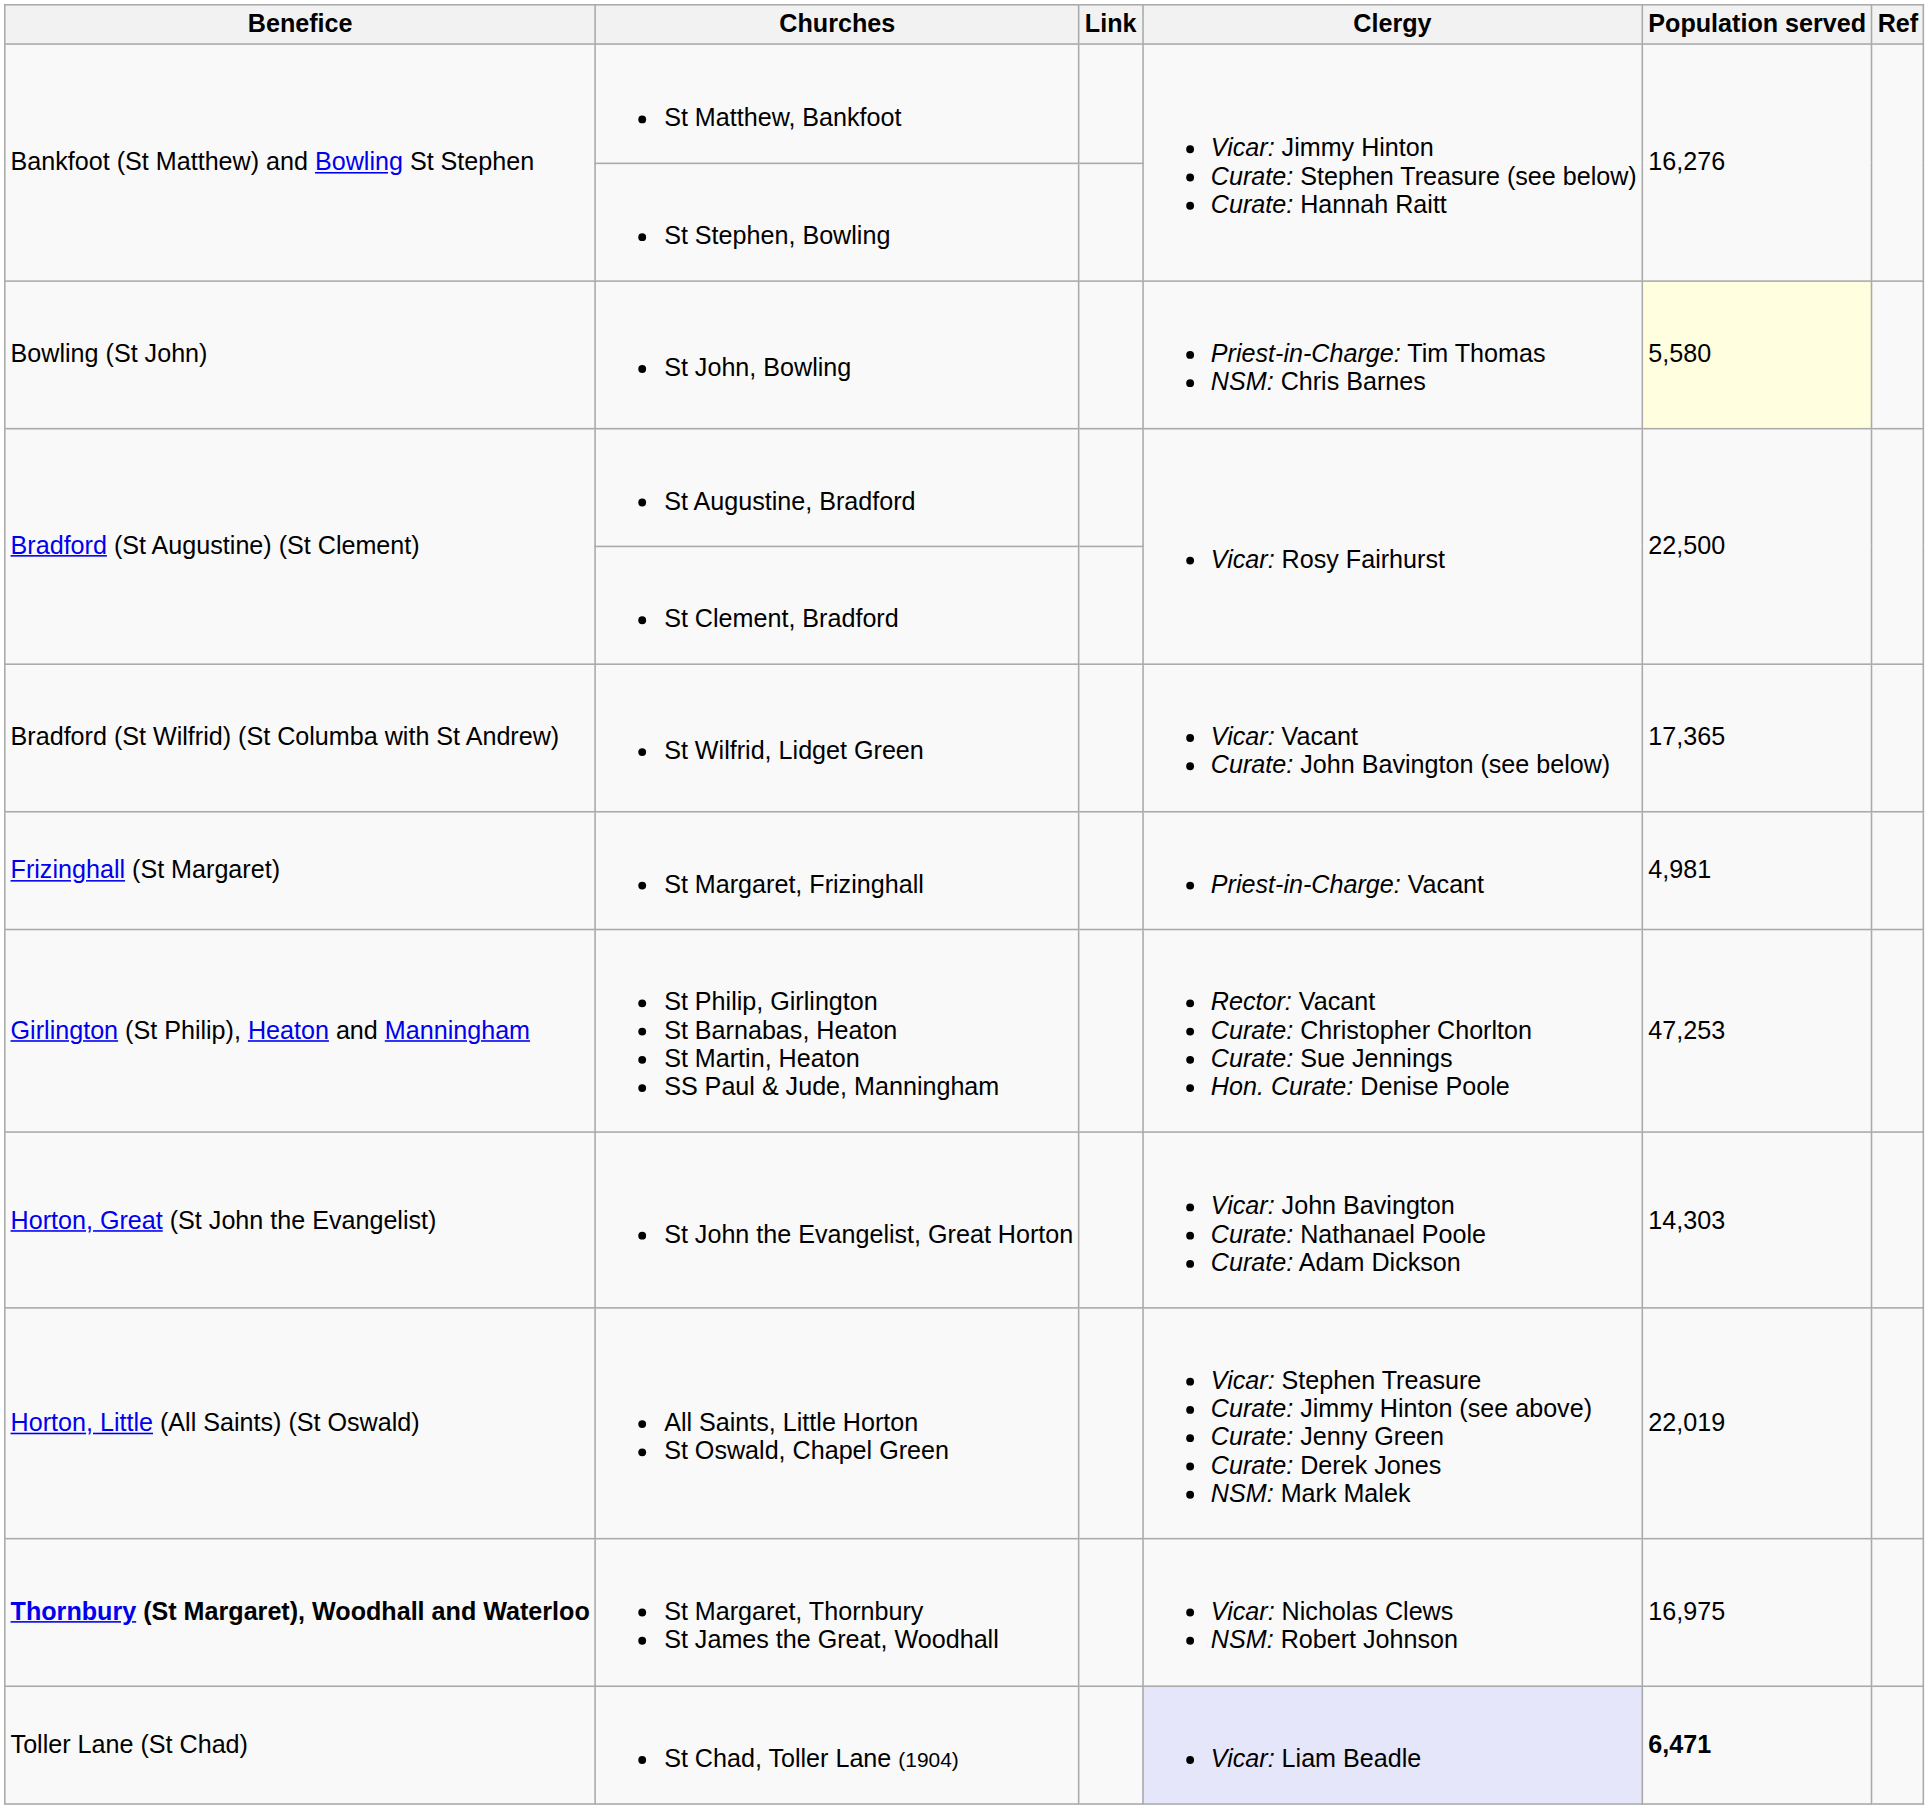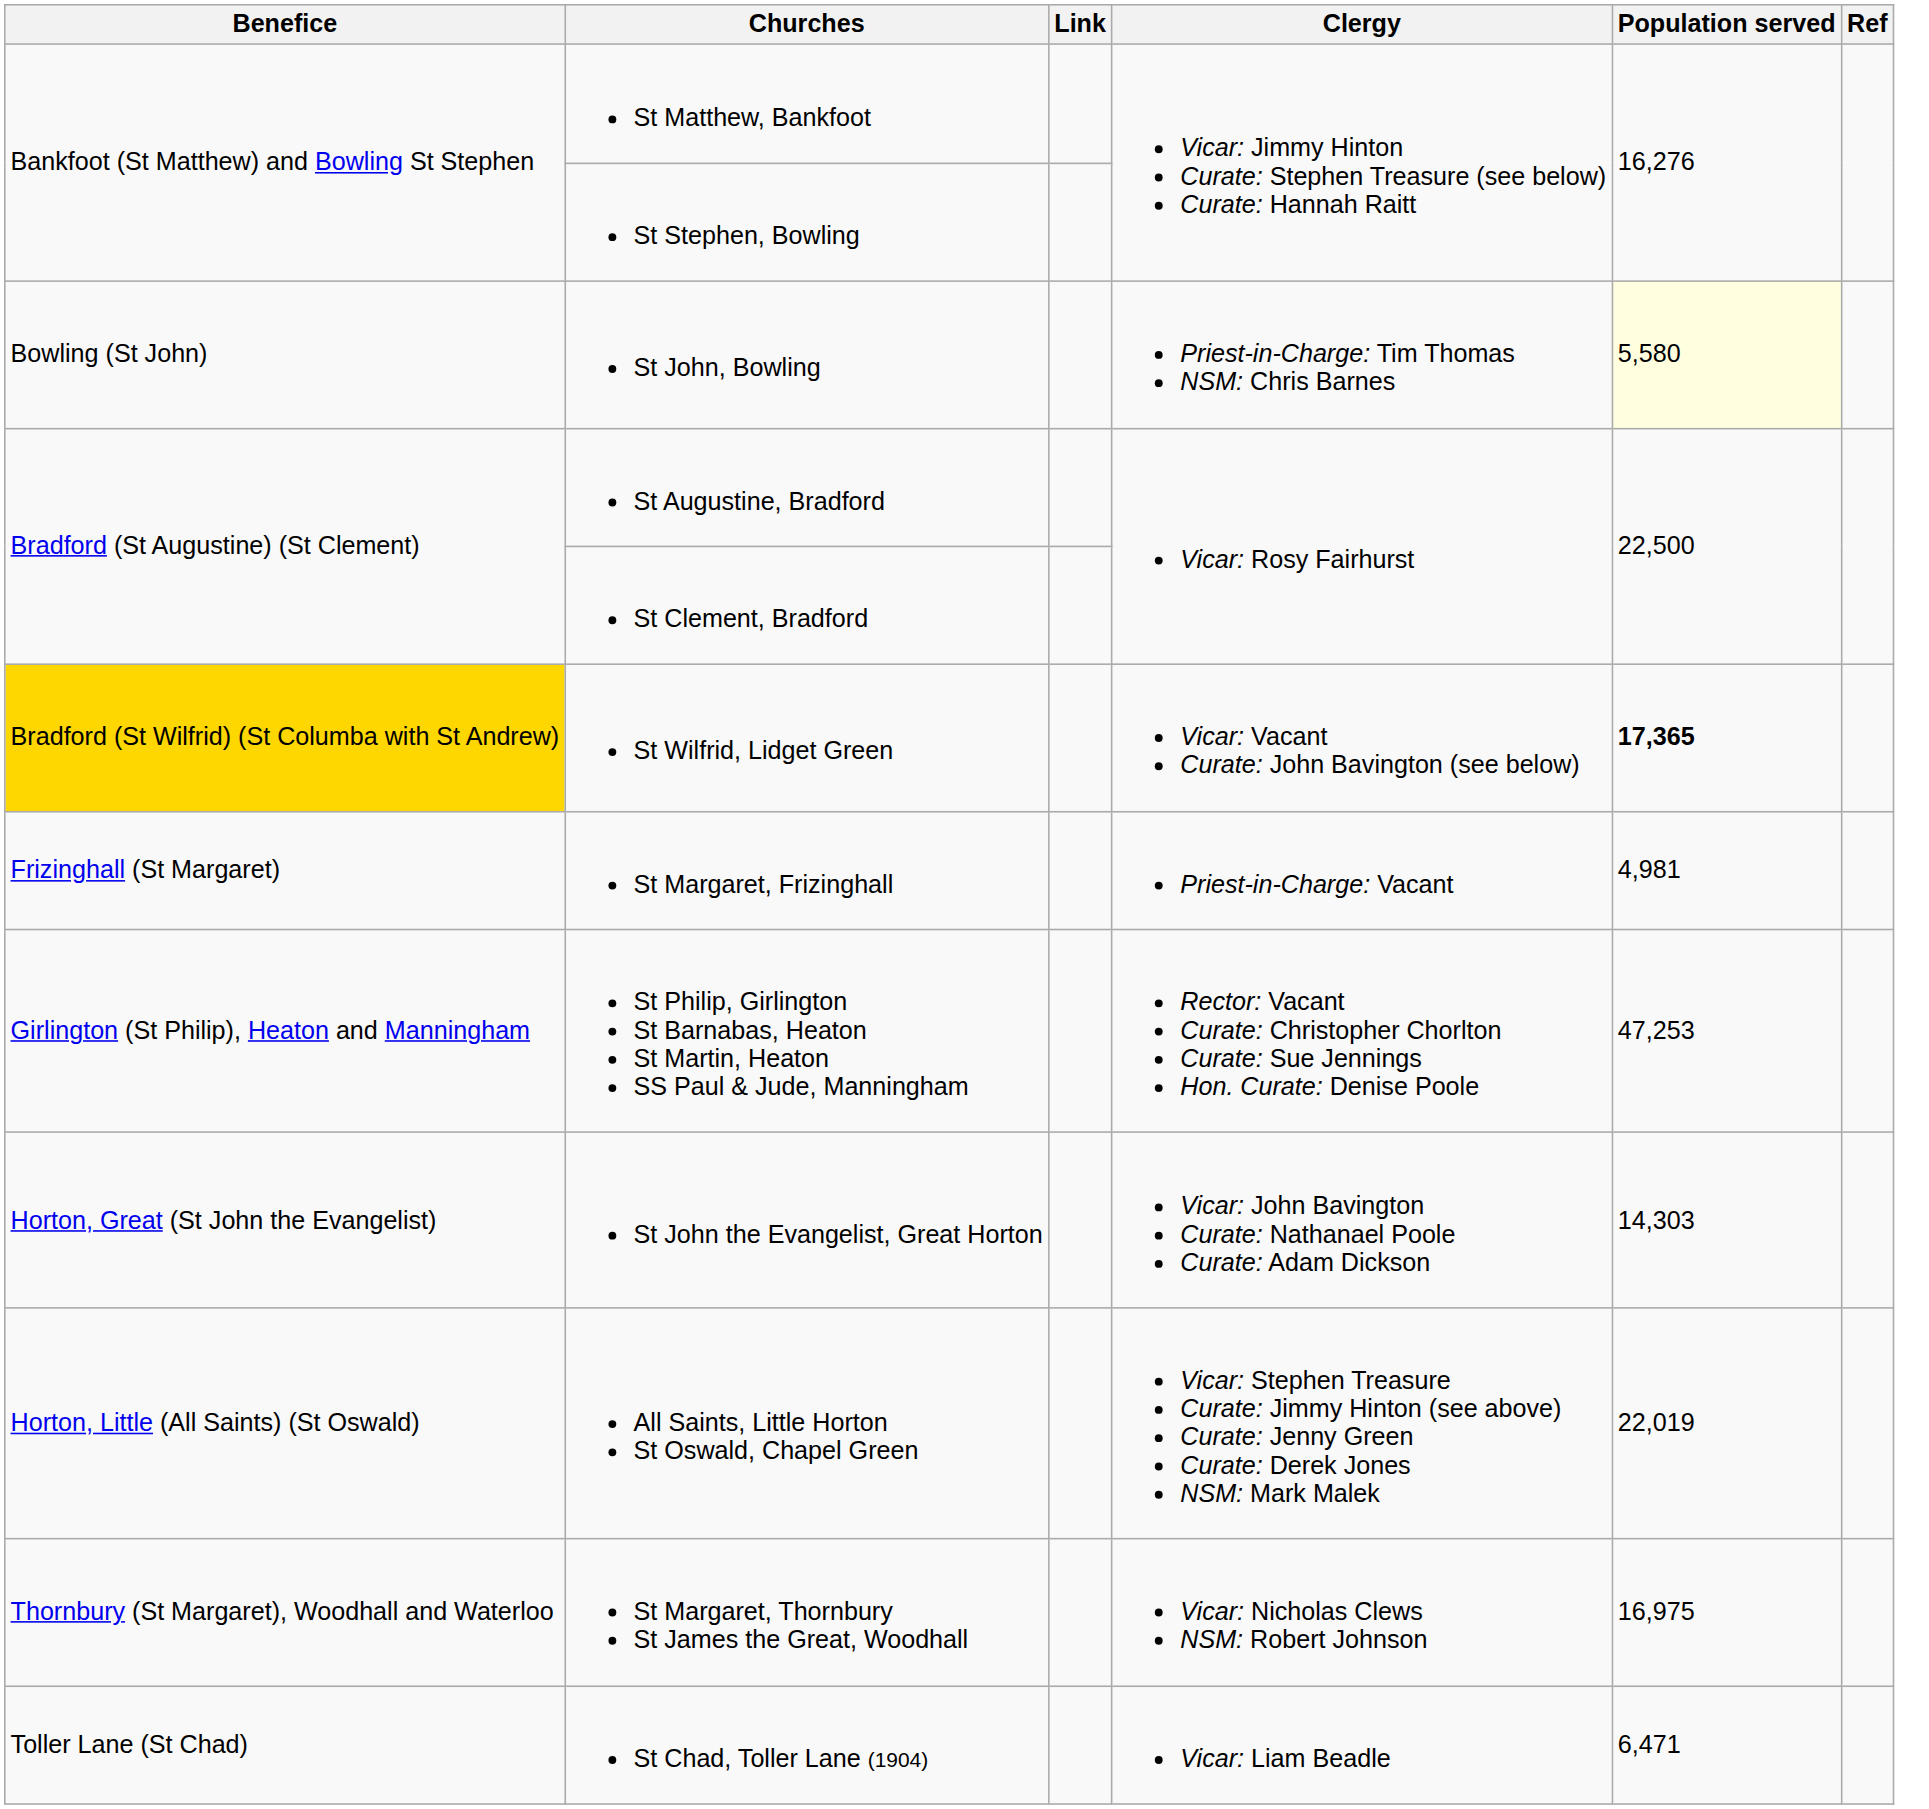(285, 737) no background -> (285, 737) gold background
(1687, 737) normal -> (1656, 737) bold
(300, 1611) bold -> (282, 1611) normal
(1392, 1759) lavender background -> (1362, 1759) no background
(1680, 1744) bold -> (1649, 1744) normal
